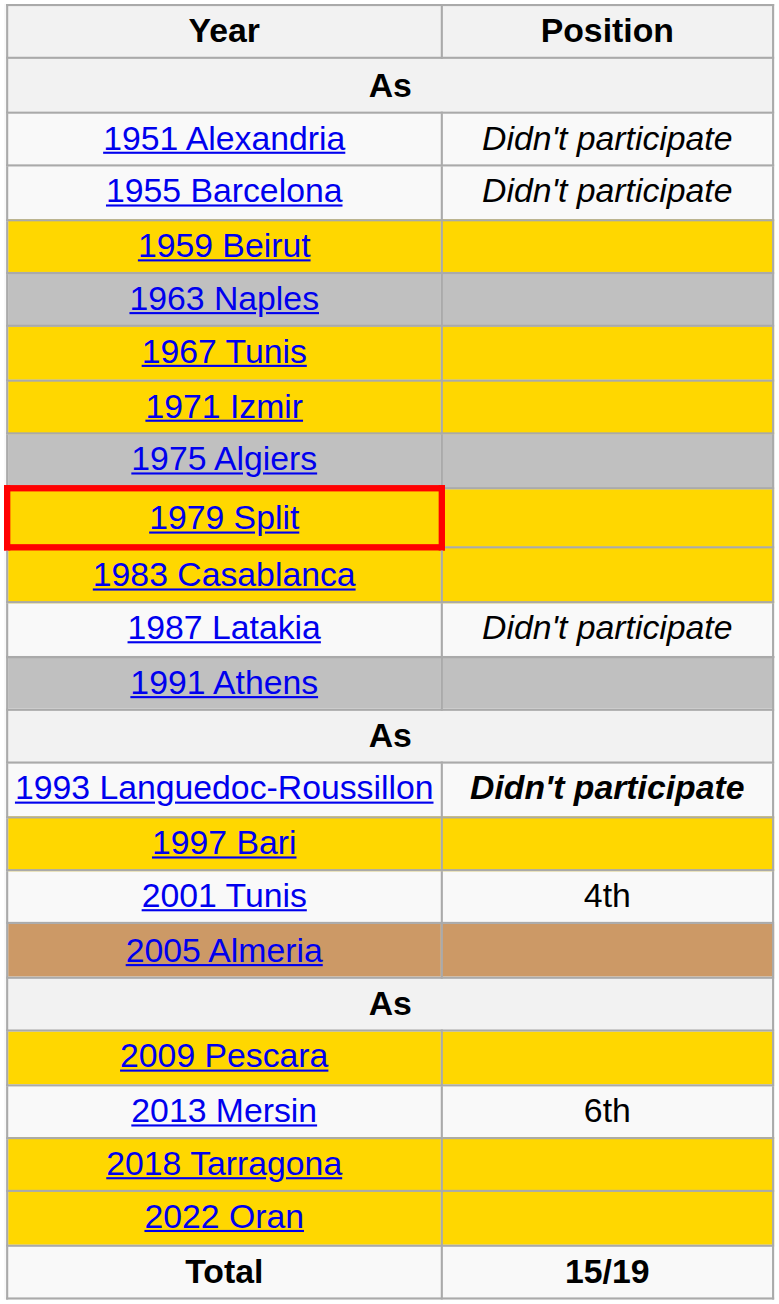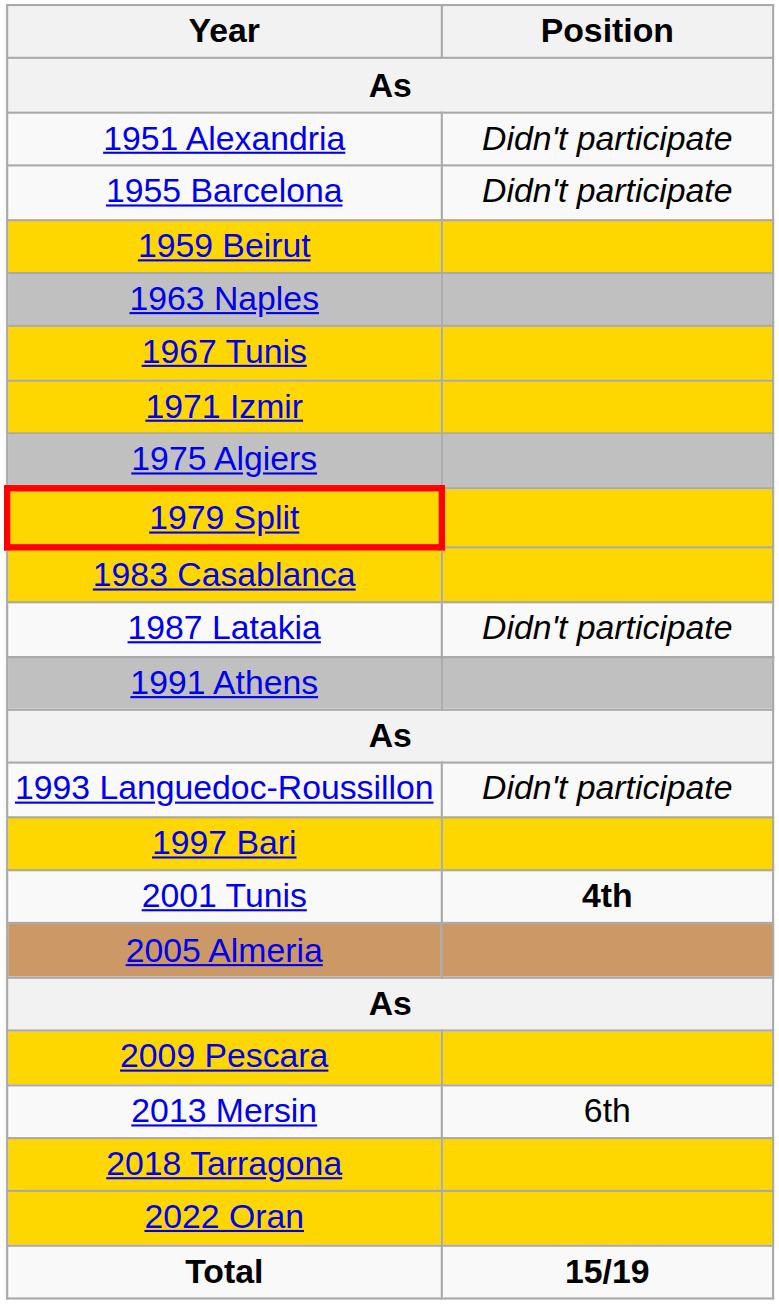(607, 789) bold -> (607, 789) normal
(607, 896) normal -> (607, 896) bold
